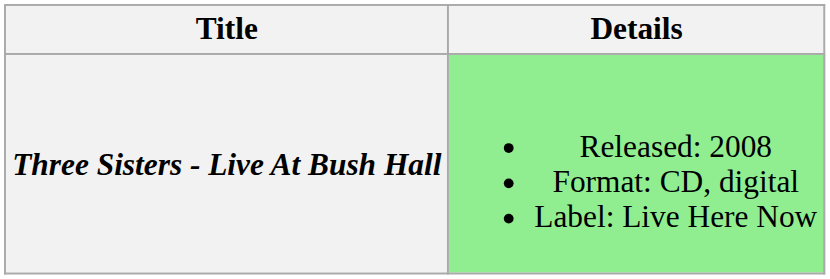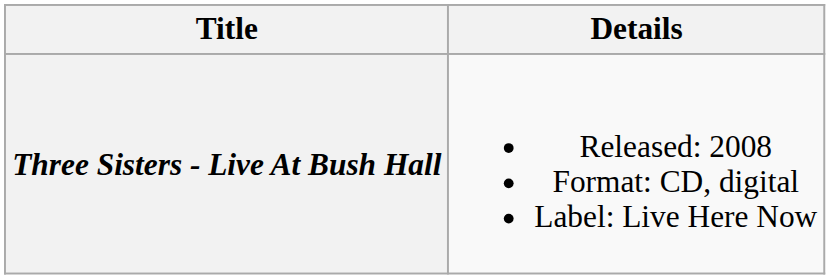(637, 182) lightgreen background -> (637, 182) no background
